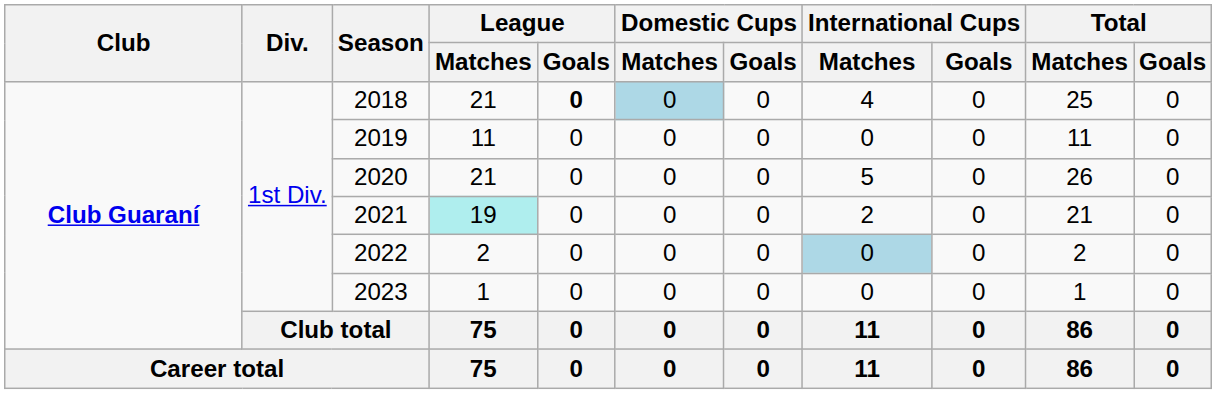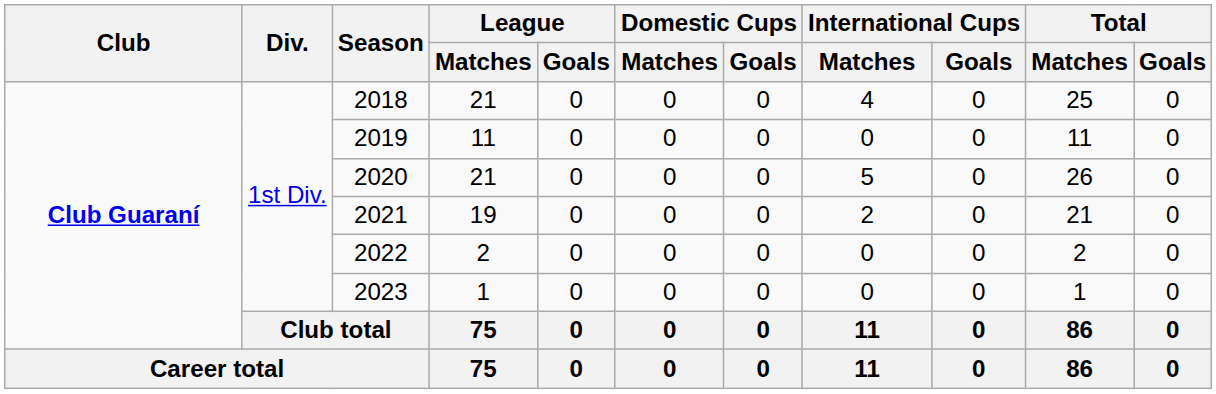(576, 100) bold -> (576, 100) normal
(670, 100) lightblue background -> (670, 100) no background
(483, 215) paleturquoise background -> (483, 215) no background
(867, 253) lightblue background -> (867, 253) no background
